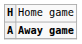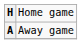(46, 30) bold -> (46, 30) normal
